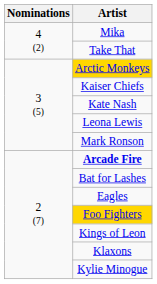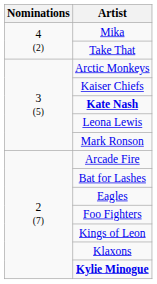(112, 68) gold background -> (112, 68) no background
(112, 104) normal -> (112, 104) bold
(112, 159) bold -> (112, 159) normal
(112, 214) gold background -> (112, 214) no background
(112, 269) normal -> (112, 269) bold
